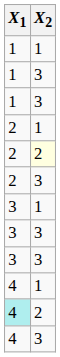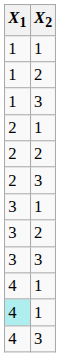(38, 74) 3 -> (38, 74) 2
(38, 153) lightyellow background -> (38, 153) no background
(38, 233) 3 -> (38, 233) 2
(38, 312) 2 -> (38, 312) 1
